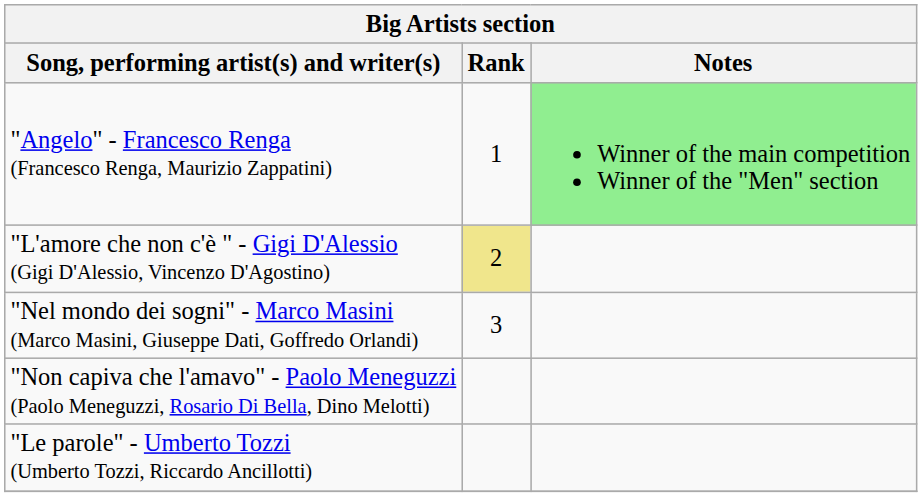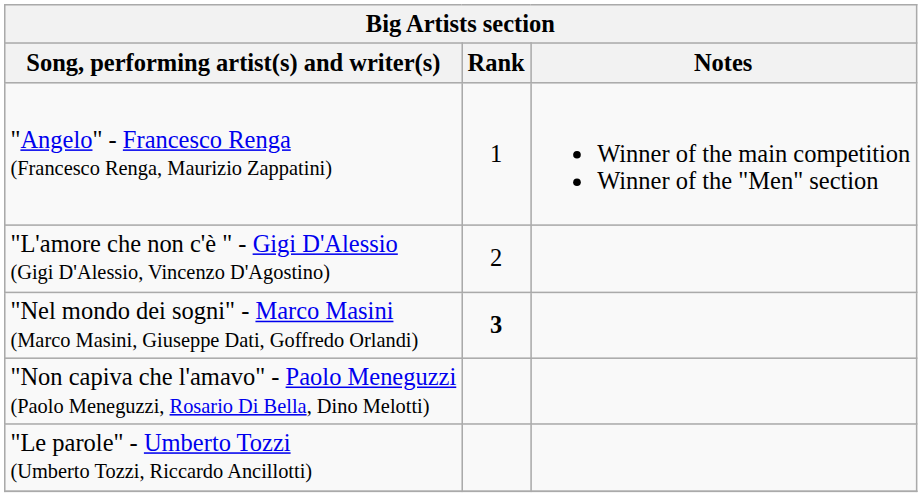(723, 168) lightgreen background -> (723, 168) no background
(496, 258) khaki background -> (496, 258) no background
(496, 324) normal -> (496, 324) bold
